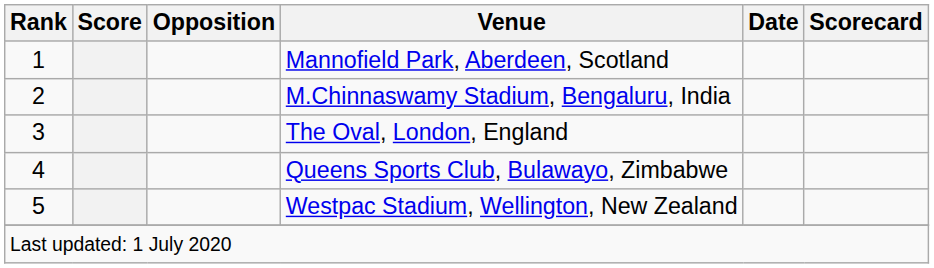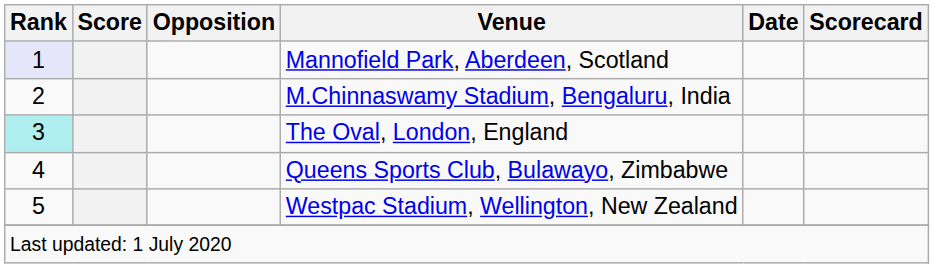(38, 59) no background -> (38, 59) lavender background
(38, 133) no background -> (38, 133) paleturquoise background
